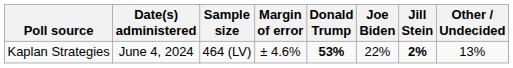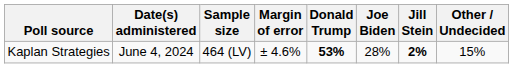(377, 52) 22% -> (377, 52) 28%
(472, 52) 13% -> (472, 52) 15%
